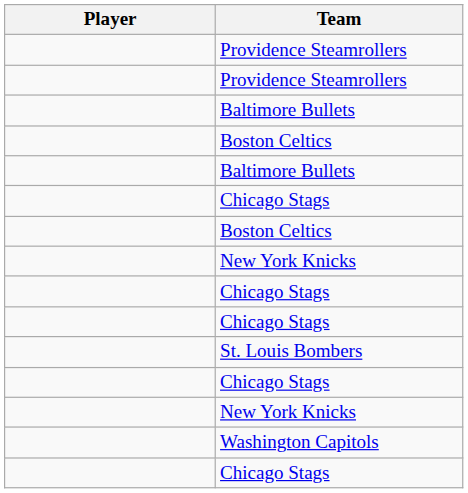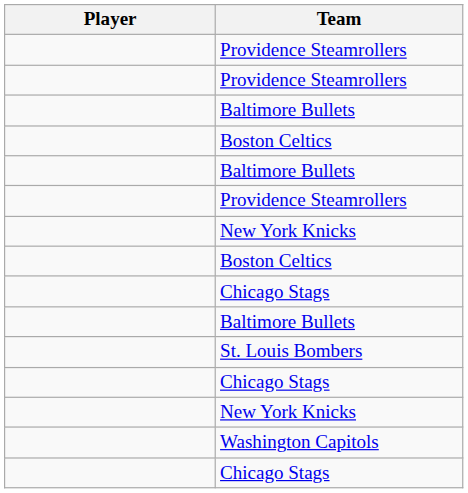(275, 200) Chicago Stags -> (313, 200) Providence Steamrollers
(276, 230) Boston Celtics -> (288, 230) New York Knicks
(288, 261) New York Knicks -> (276, 261) Boston Celtics
(275, 321) Chicago Stags -> (287, 321) Baltimore Bullets
